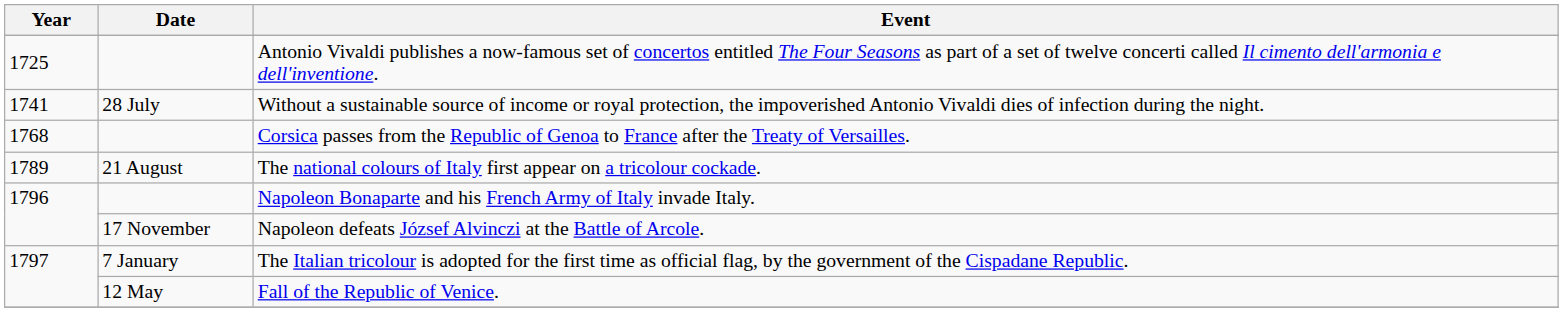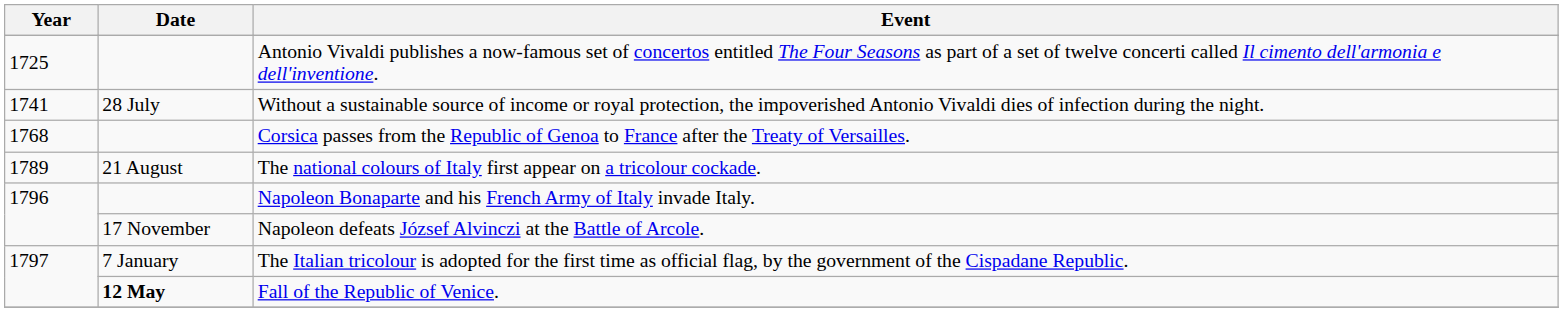(133, 291) normal -> (134, 291) bold
